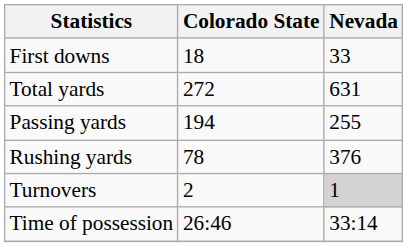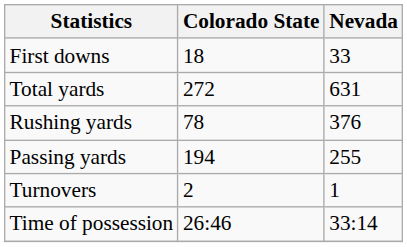rows swapped: (71, 156) <-> (68, 122)
(335, 190) lightgrey background -> (335, 190) no background
